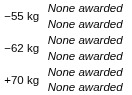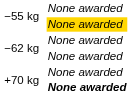(85, 24) no background -> (85, 24) gold background
(85, 87) normal -> (87, 87) bold
